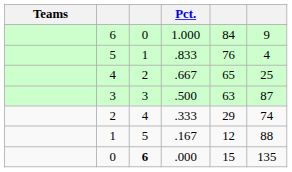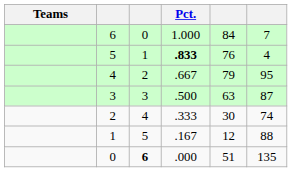(267, 34) 9 -> (267, 34) 7
(186, 55) normal -> (186, 55) bold
(229, 75) 65 -> (229, 75) 79
(267, 75) 25 -> (267, 75) 95
(229, 116) 29 -> (229, 116) 30
(229, 156) 15 -> (229, 156) 51
